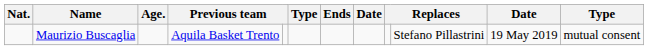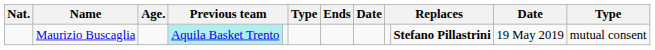(225, 34) no background -> (225, 34) paleturquoise background
(439, 34) normal -> (442, 34) bold
